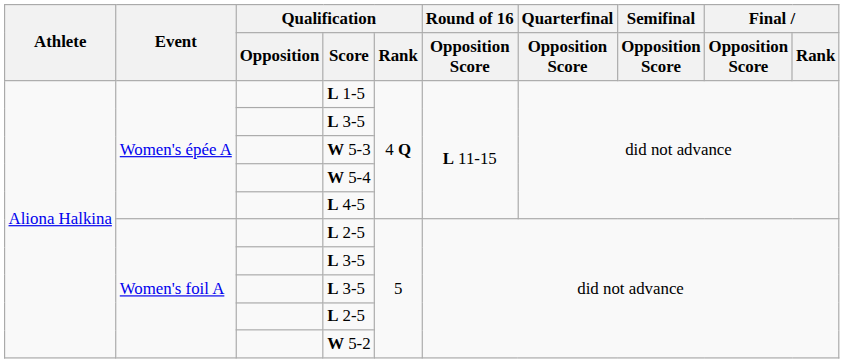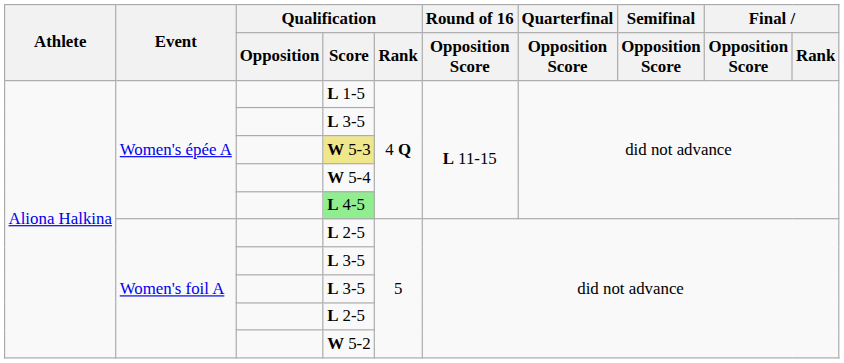(349, 149) no background -> (349, 149) khaki background
(346, 205) no background -> (346, 205) lightgreen background
